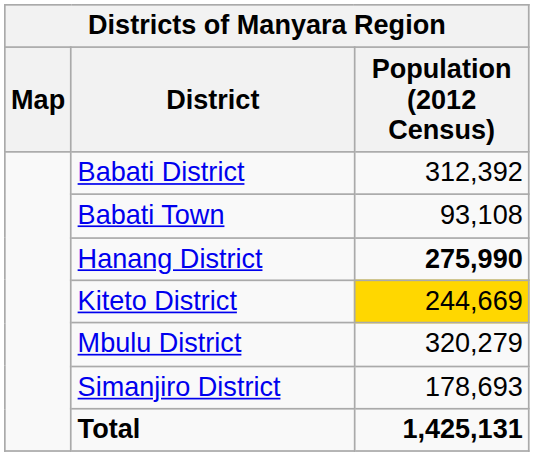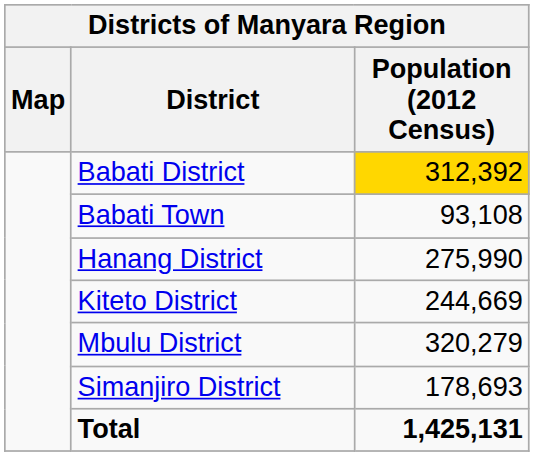(474, 172) no background -> (474, 172) gold background
(474, 258) bold -> (474, 258) normal
(474, 301) gold background -> (474, 301) no background
